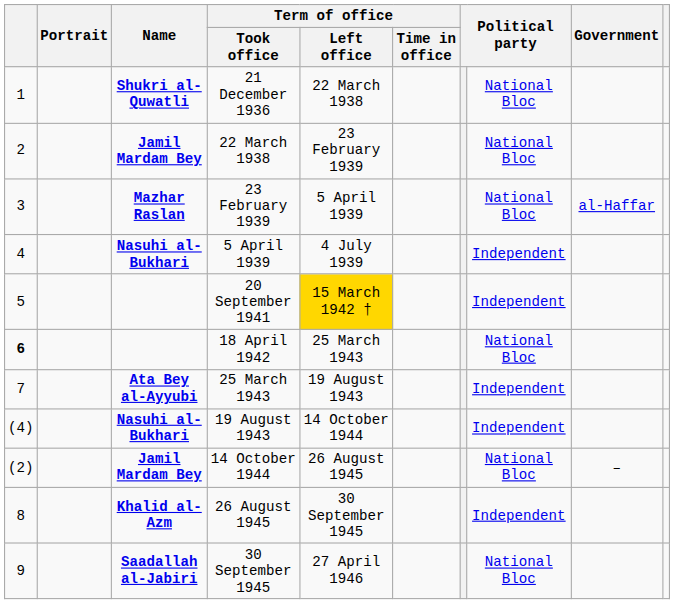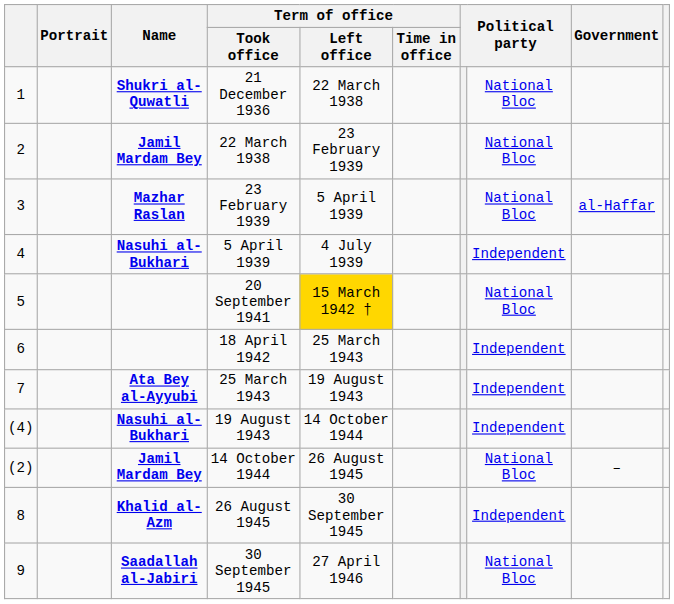(519, 302) Independent -> (519, 302) National Bloc
(21, 349) bold -> (21, 349) normal
(519, 349) National Bloc -> (519, 349) Independent
